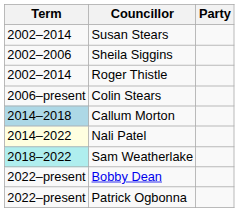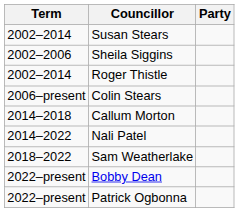(39, 116) lightblue background -> (39, 116) no background
(39, 136) lightyellow background -> (39, 136) no background
(39, 156) paleturquoise background -> (39, 156) no background
